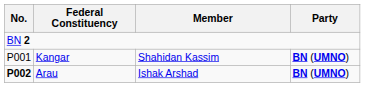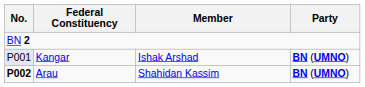(19, 57) no background -> (19, 57) lavender background
(179, 57) Shahidan Kassim -> (168, 57) Ishak Arshad
(168, 73) Ishak Arshad -> (179, 73) Shahidan Kassim
